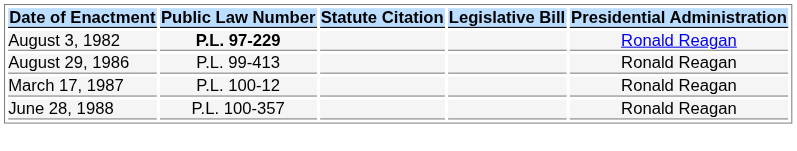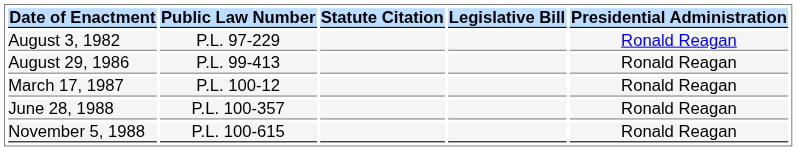(238, 40) bold -> (238, 40) normal
+ row: (77, 131)
